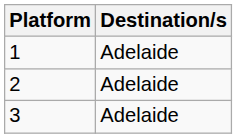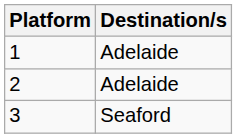(140, 116) Adelaide -> (136, 116) Seaford
